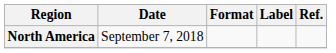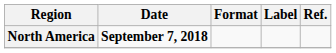(152, 36) normal -> (154, 36) bold
